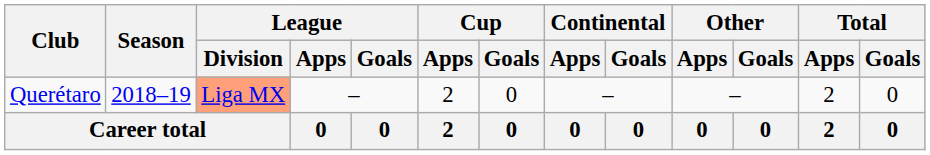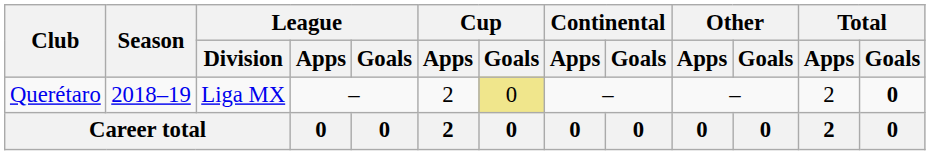(243, 94) lightsalmon background -> (243, 94) no background
(511, 94) no background -> (511, 94) khaki background
(893, 94) normal -> (893, 94) bold
